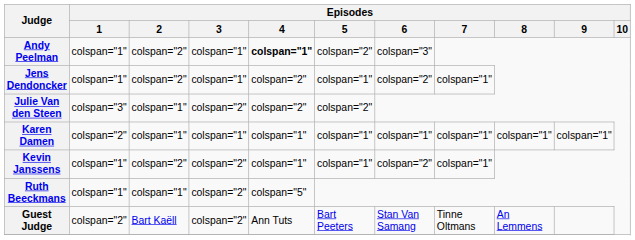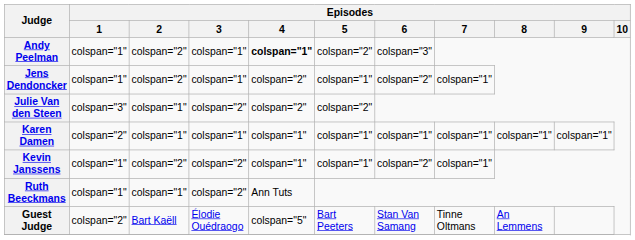(279, 192) colspan="5" -> (272, 192) Ann Tuts
(219, 220) colspan="2" -> (217, 220) Élodie Ouédraogo
(272, 220) Ann Tuts -> (279, 220) colspan="5"
